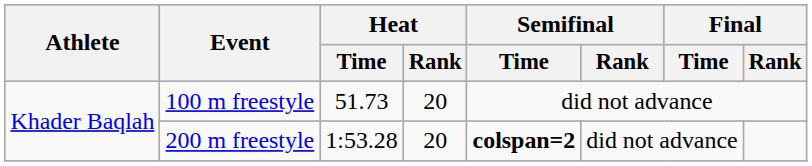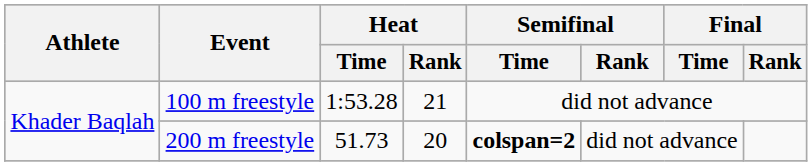(362, 101) 51.73 -> (362, 101) 1:53.28
(435, 101) 20 -> (435, 101) 21
(362, 140) 1:53.28 -> (362, 140) 51.73
